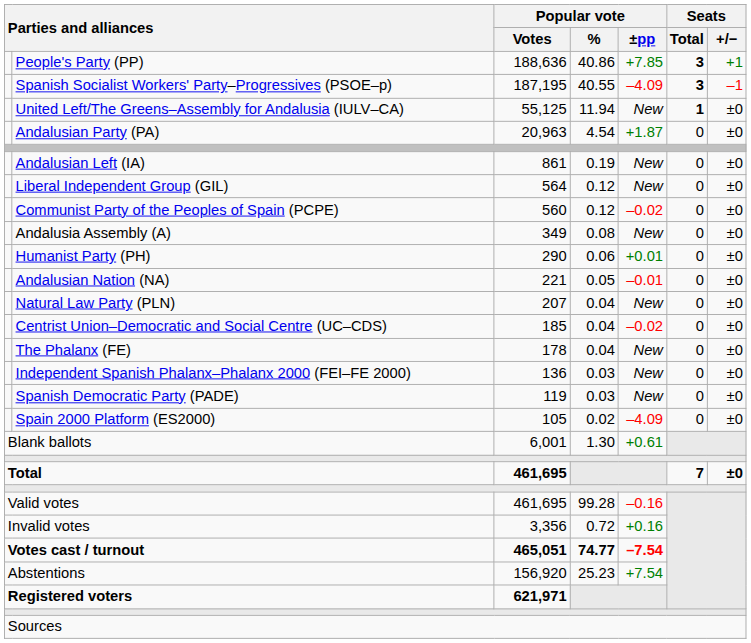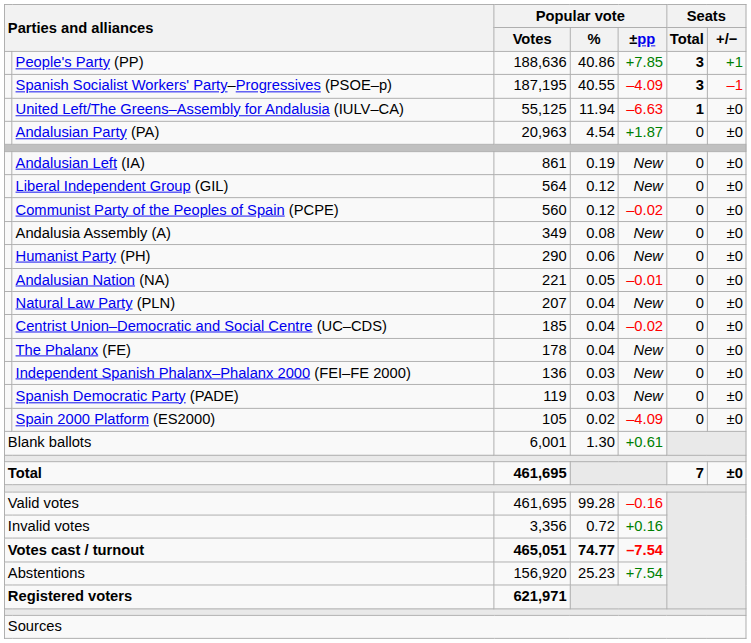(648, 109) New -> (645, 109) –6.63
(644, 256) +0.01 -> (648, 256) New
